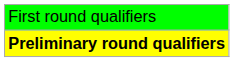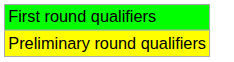(117, 43) bold -> (107, 43) normal
